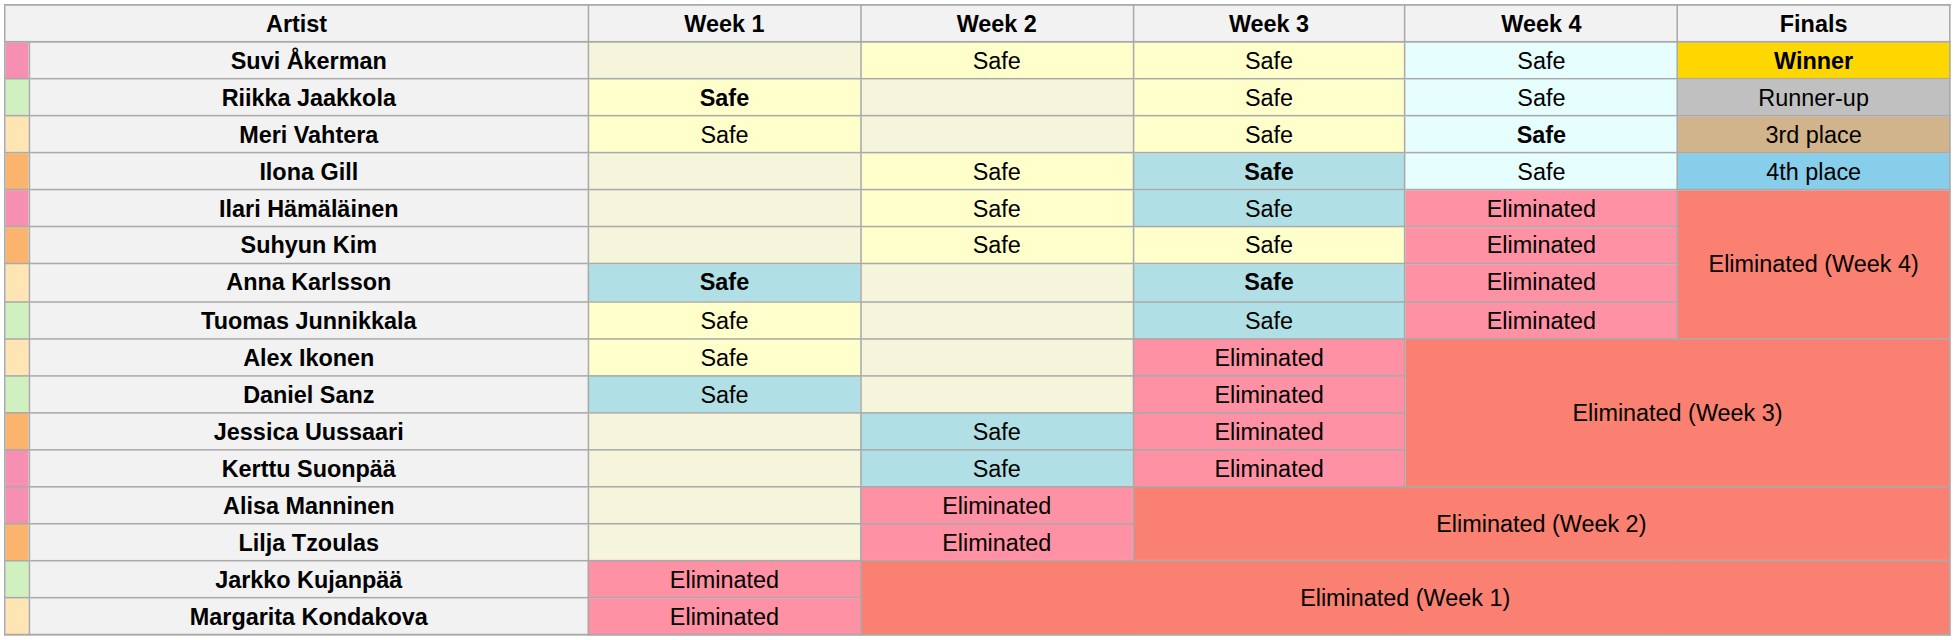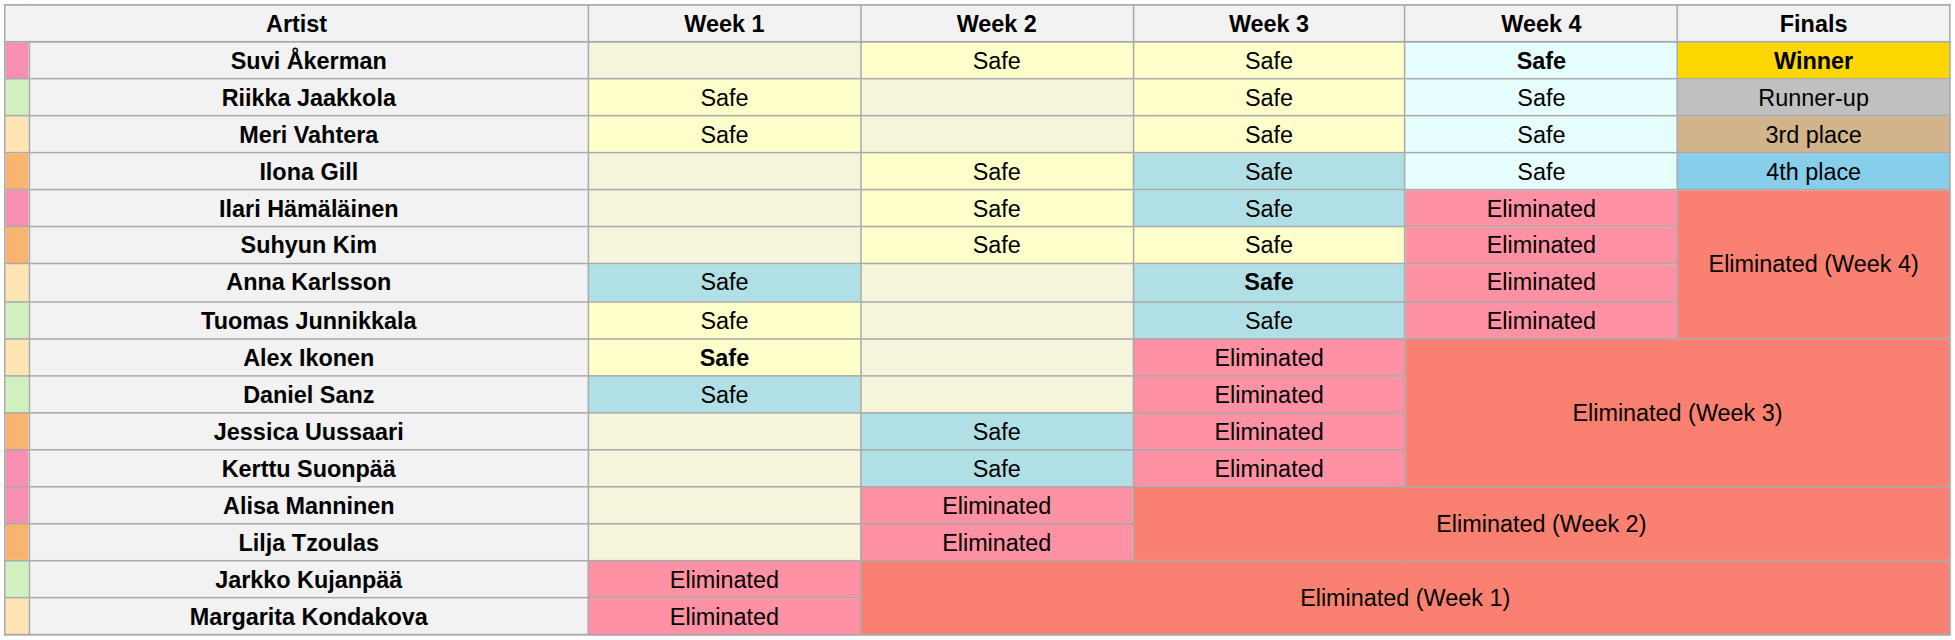(1541, 61) normal -> (1541, 61) bold
(724, 98) bold -> (724, 98) normal
(1541, 135) bold -> (1541, 135) normal
(1269, 172) bold -> (1269, 172) normal
(724, 283) bold -> (724, 283) normal
(724, 357) normal -> (724, 357) bold
